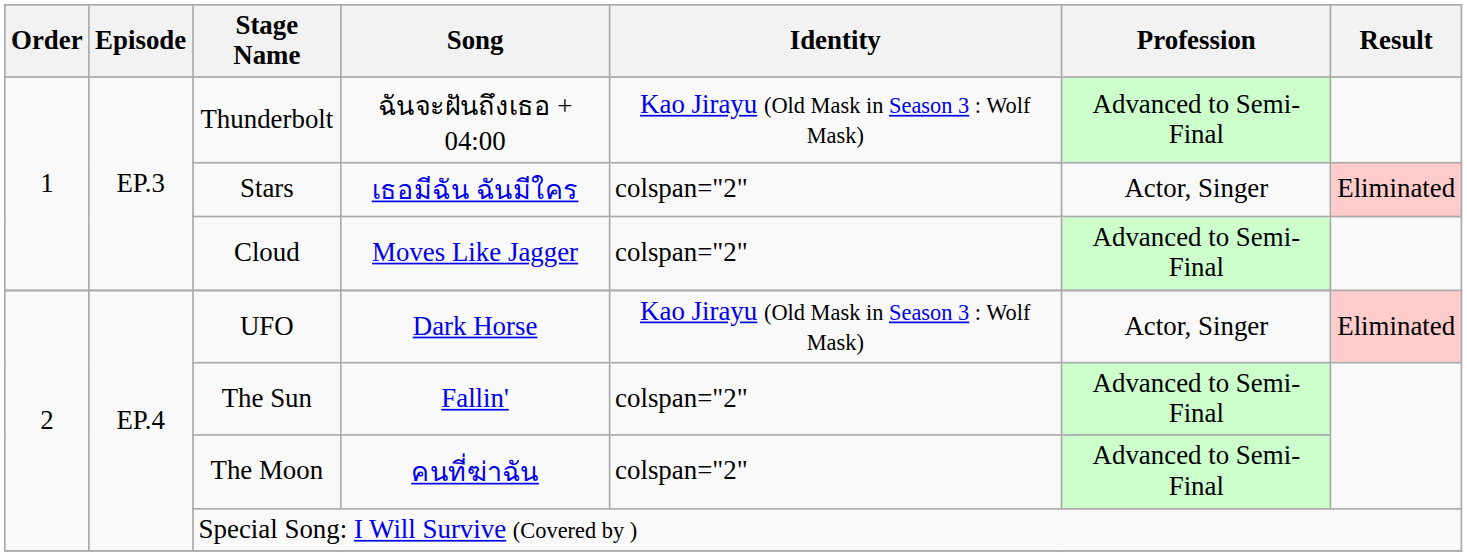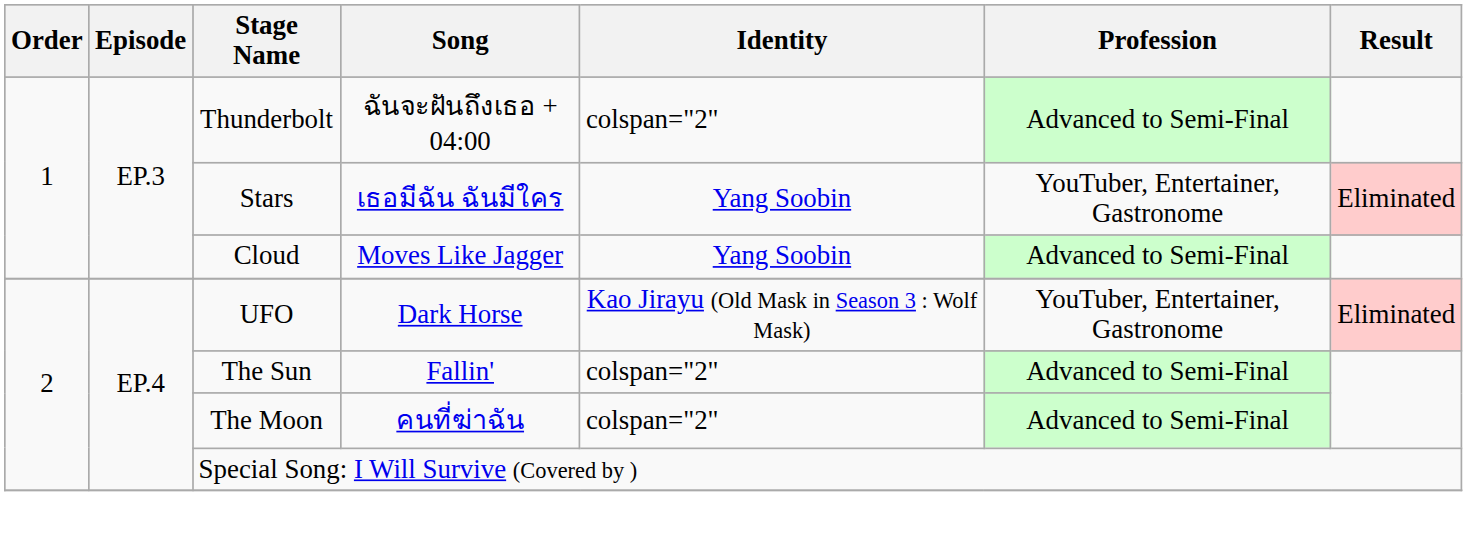(835, 119) Kao Jirayu (Old Mask in Season 3 : Wolf Mask) -> (652, 119) colspan="2"
(681, 189) colspan="2" -> (782, 198) Yang Soobin
(1196, 189) Actor, Singer -> (1158, 198) YouTuber, Entertainer, Gastronome
(681, 252) colspan="2" -> (782, 256) Yang Soobin
(1196, 325) Actor, Singer -> (1158, 313) YouTuber, Entertainer, Gastronome
